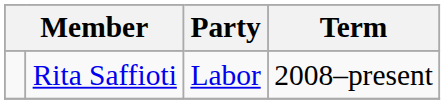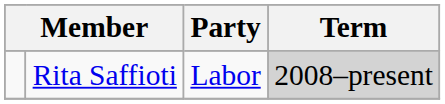(354, 74) no background -> (354, 74) lightgrey background
